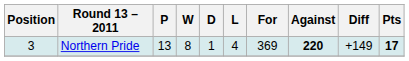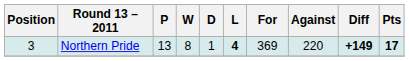(235, 46) normal -> (235, 46) bold
(313, 46) bold -> (313, 46) normal
(359, 46) normal -> (359, 46) bold
